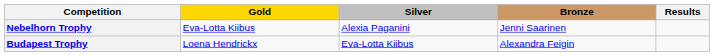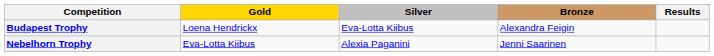rows swapped: (49, 28) <-> (47, 43)
